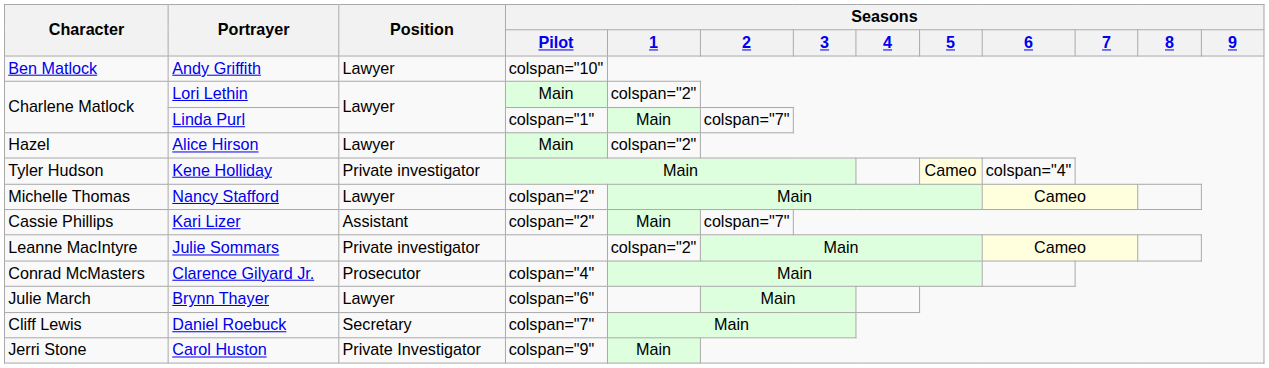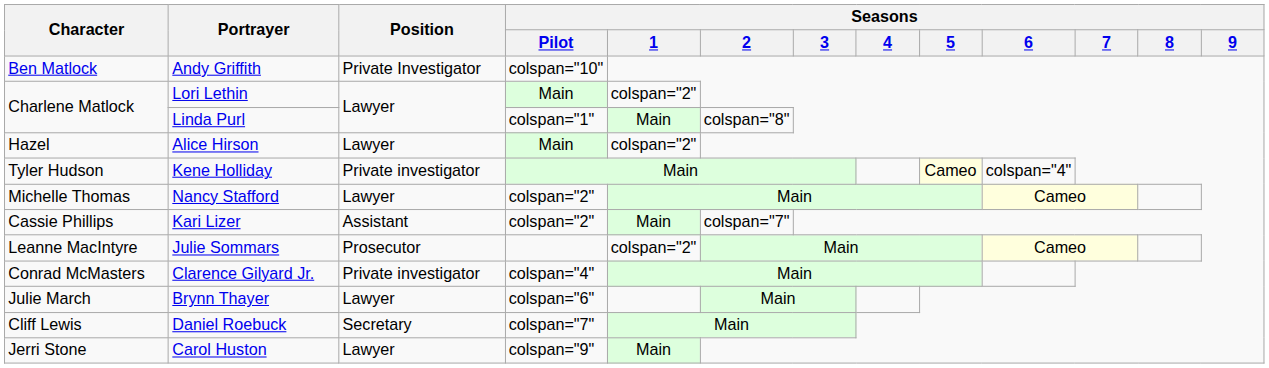(369, 68) Lawyer -> (412, 68) Private Investigator
(747, 119) colspan="7" -> (747, 119) colspan="8"
(411, 247) Private investigator -> (382, 247) Prosecutor
(382, 273) Prosecutor -> (411, 273) Private investigator
(412, 350) Private Investigator -> (369, 350) Lawyer
